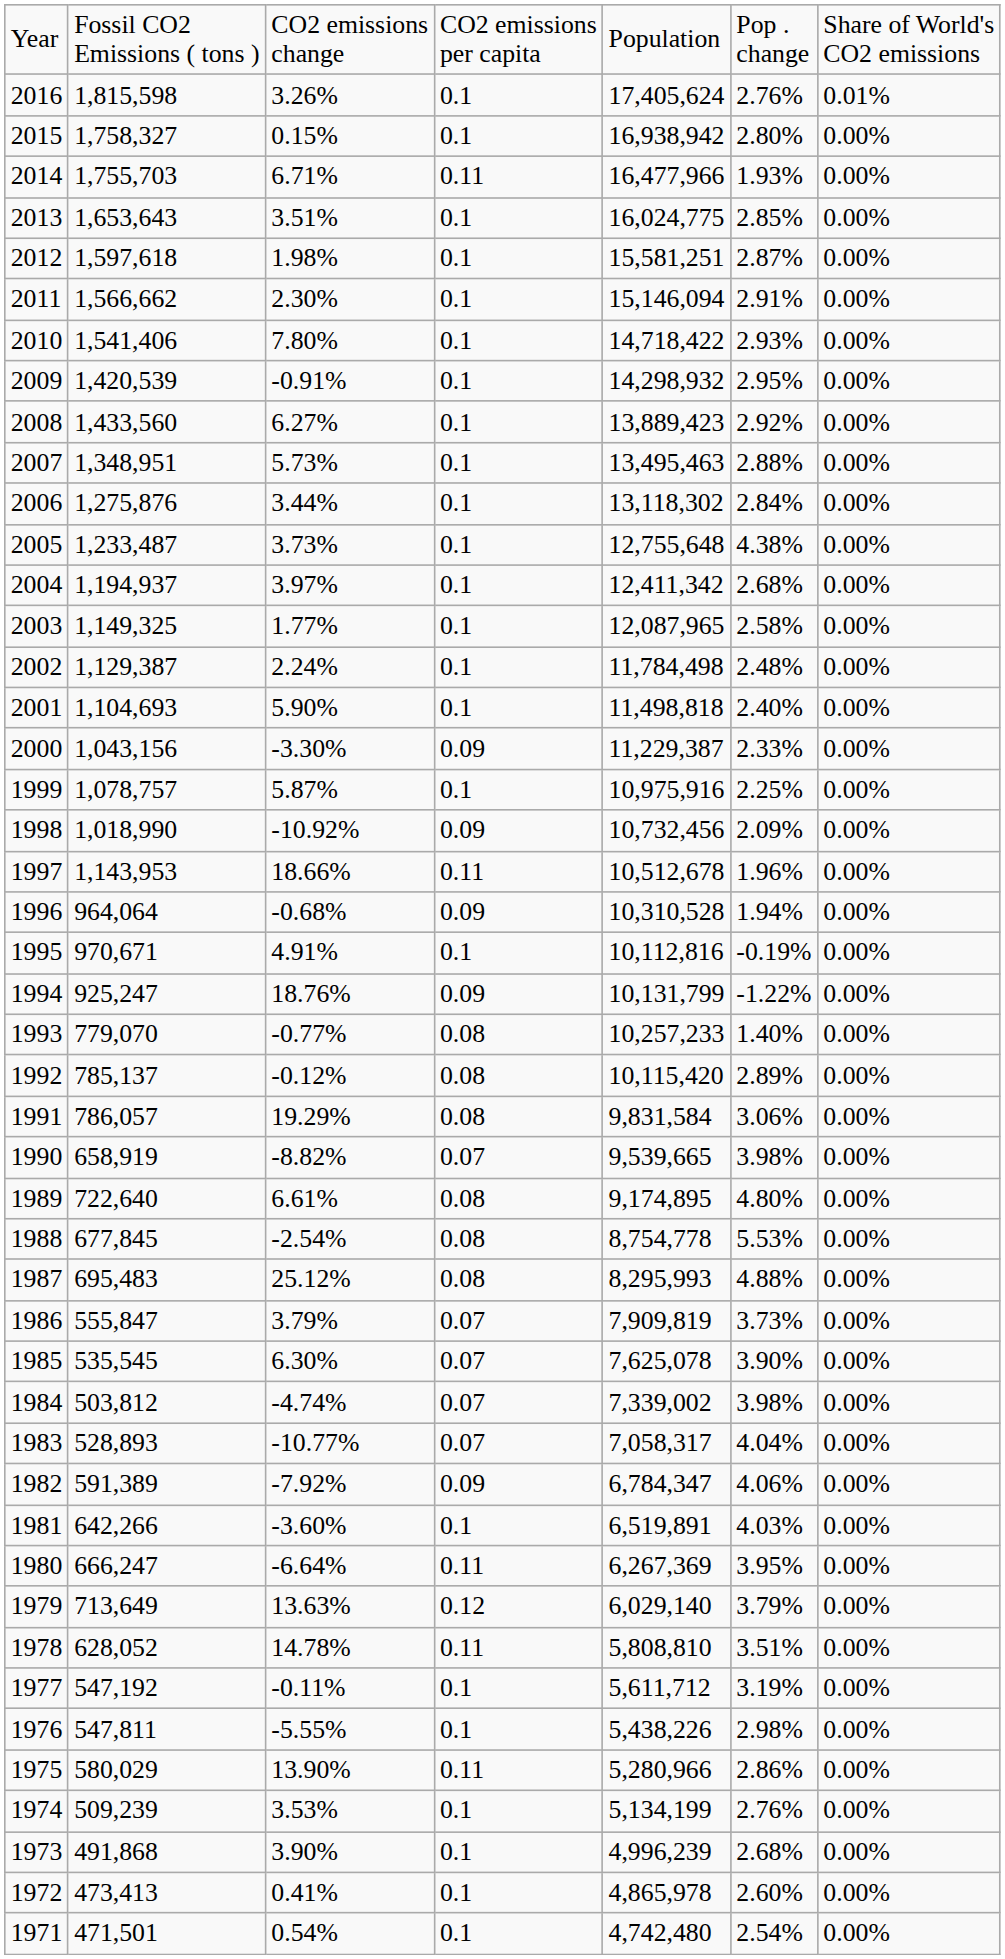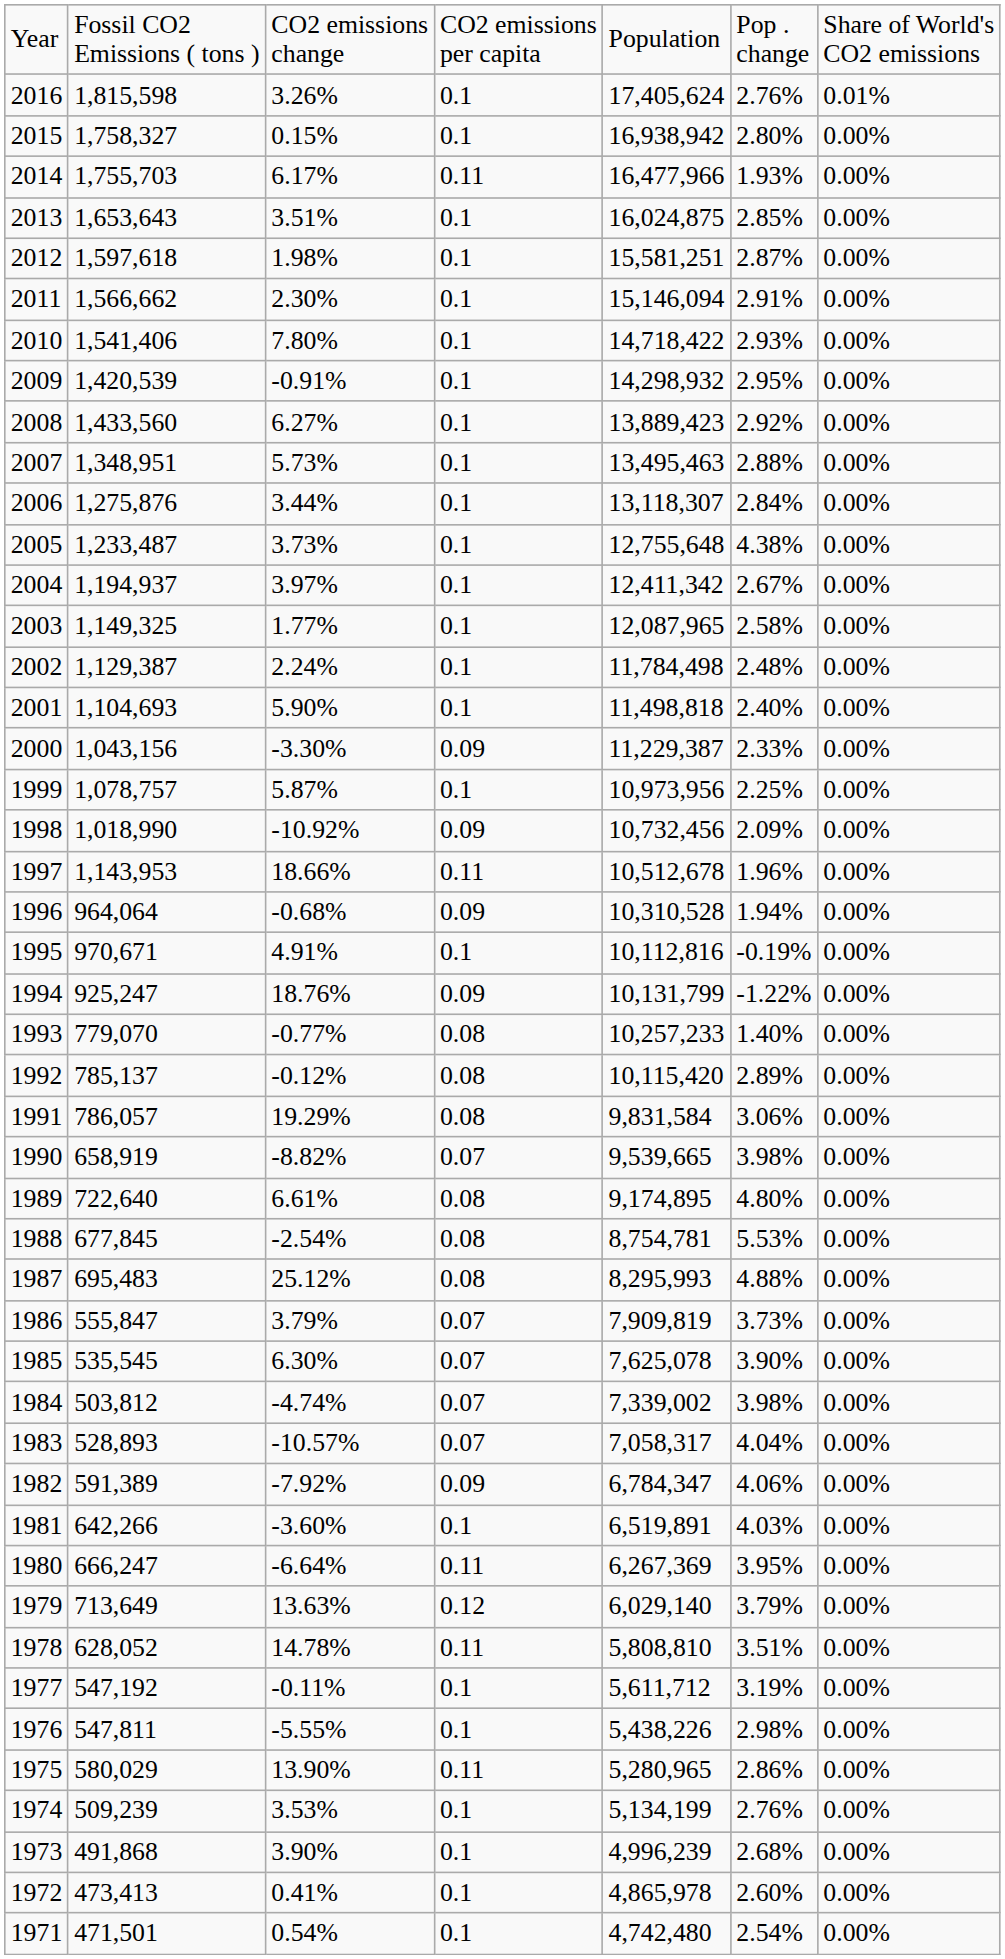(305, 176) 6.71% -> (305, 176) 6.17%
(667, 217) 16,024,775 -> (667, 217) 16,024,875
(666, 503) 13,118,302 -> (666, 503) 13,118,307
(770, 585) 2.68% -> (770, 585) 2.67%
(667, 789) 10,975,916 -> (667, 789) 10,973,956
(660, 1238) 8,754,778 -> (660, 1238) 8,754,781
(315, 1442) -10.77% -> (315, 1442) -10.57%
(660, 1769) 5,280,966 -> (660, 1769) 5,280,965
